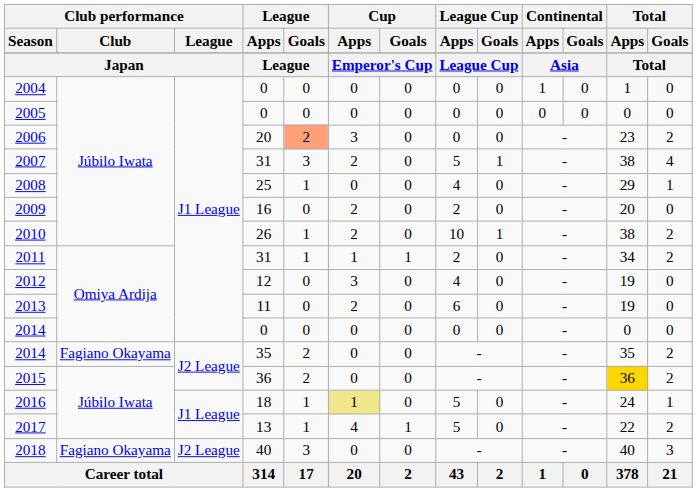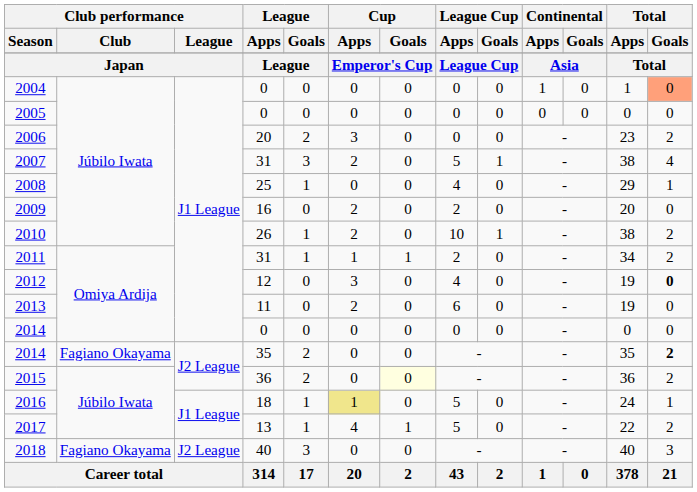(670, 88) no background -> (670, 88) lightsalmon background
(306, 137) lightsalmon background -> (306, 137) no background
(670, 281) normal -> (670, 281) bold
(670, 354) normal -> (670, 354) bold
(408, 378) no background -> (408, 378) lightyellow background
(627, 378) gold background -> (627, 378) no background
